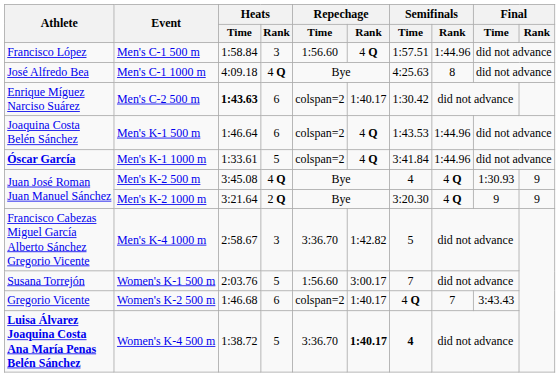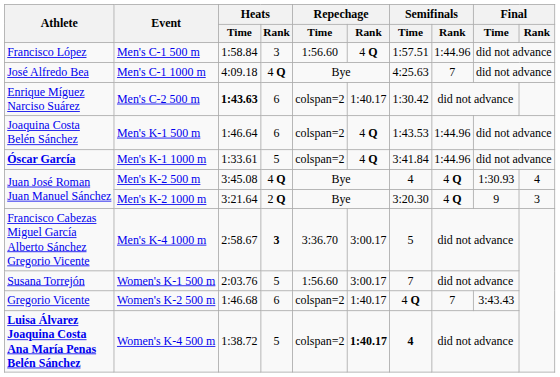(452, 72) 8 -> (452, 72) 7
(537, 179) 9 -> (537, 179) 4
(537, 199) 9 -> (537, 199) 3
(277, 240) normal -> (277, 240) bold
(368, 240) 1:42.82 -> (368, 240) 3:00.17
(320, 341) 3:36.70 -> (320, 341) colspan=2
